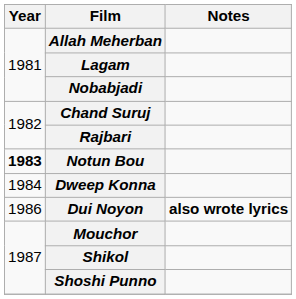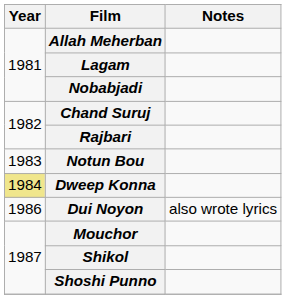(25, 161) bold -> (25, 161) normal
(25, 185) no background -> (25, 185) khaki background
(229, 209) bold -> (223, 209) normal
